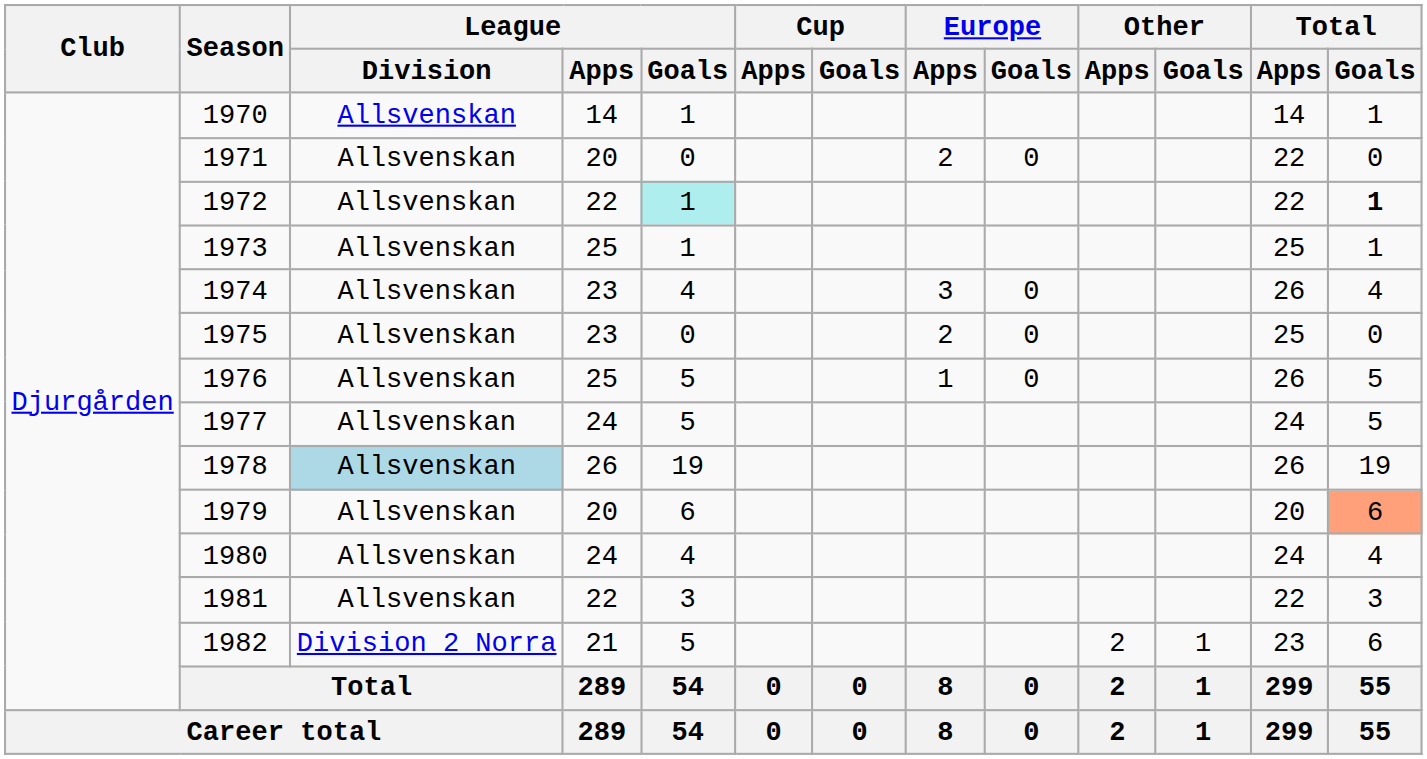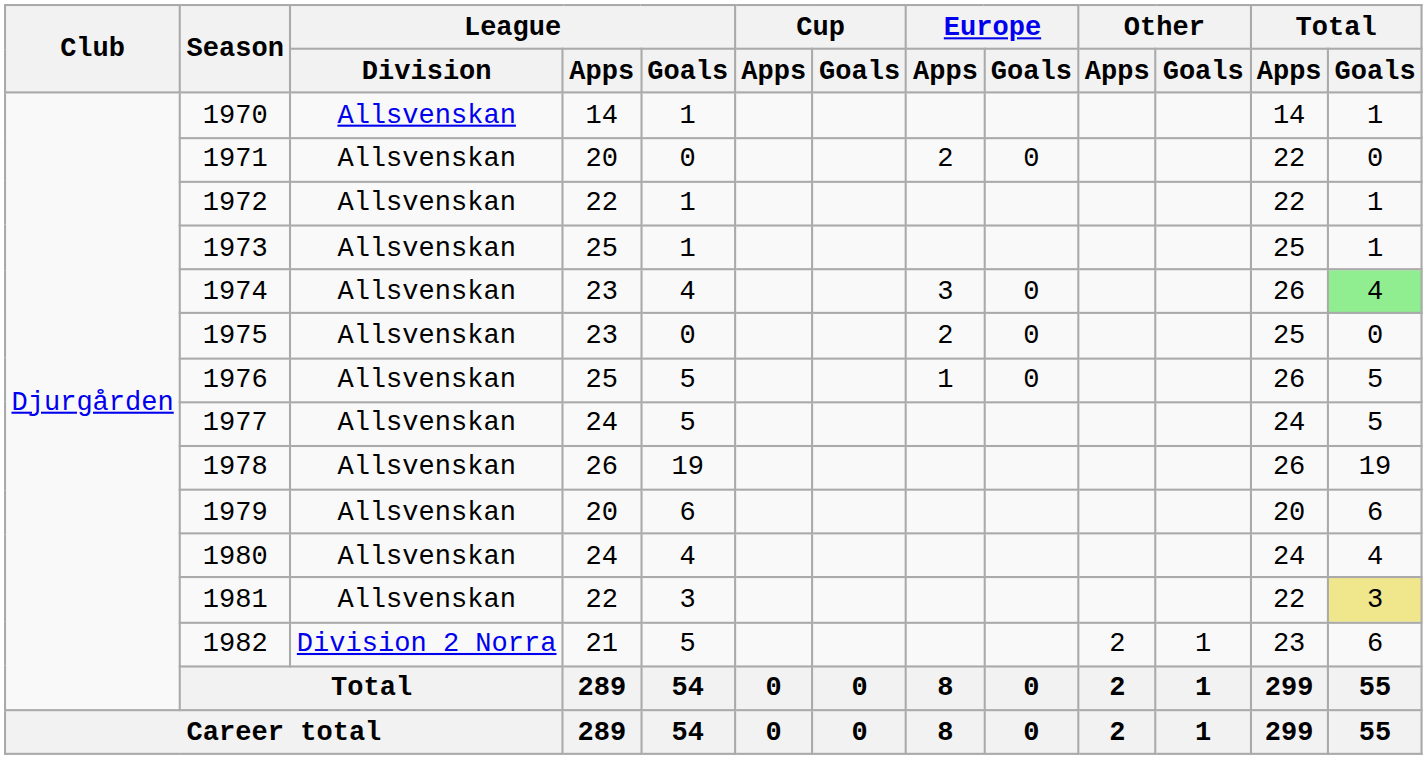(688, 203) paleturquoise background -> (688, 203) no background
(1375, 203) bold -> (1375, 203) normal
(1375, 291) no background -> (1375, 291) lightgreen background
(427, 468) lightblue background -> (427, 468) no background
(1375, 512) lightsalmon background -> (1375, 512) no background
(1375, 600) no background -> (1375, 600) khaki background
